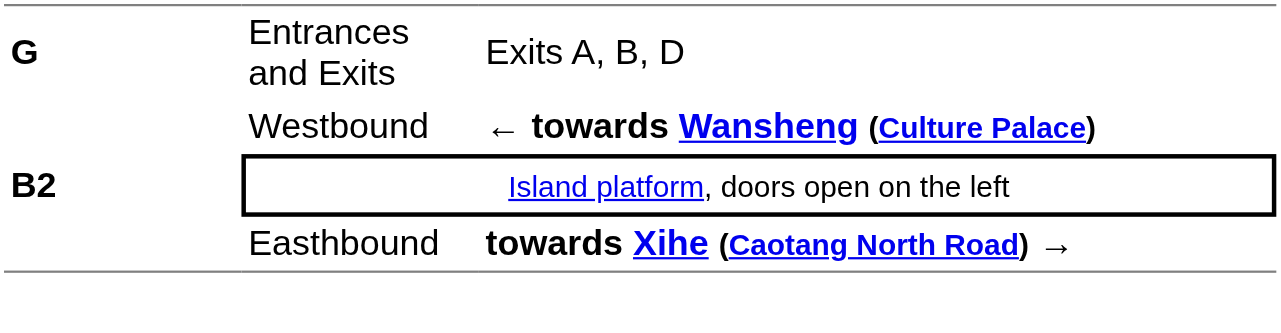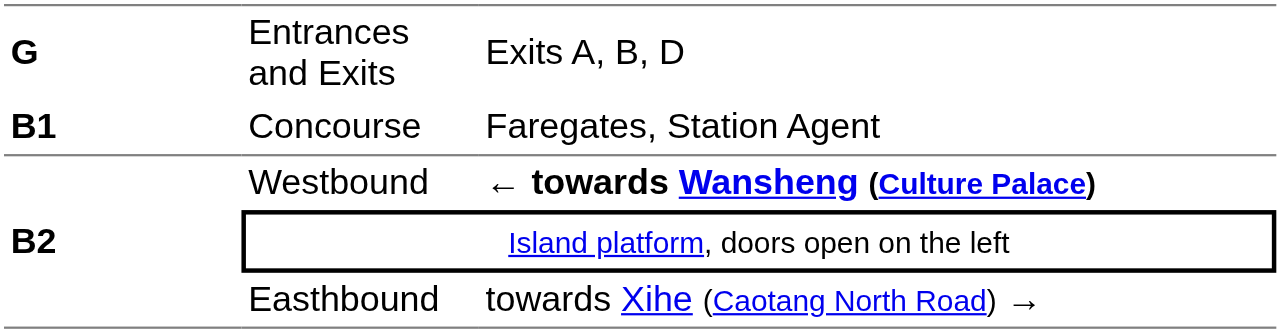+ row: (335, 126)
(780, 243) bold -> (764, 299) normal
